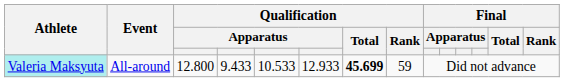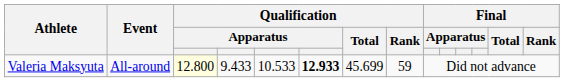(56, 66) paleturquoise background -> (56, 66) no background
(195, 66) no background -> (195, 66) lightyellow background
(321, 66) normal -> (321, 66) bold
(365, 66) bold -> (365, 66) normal
